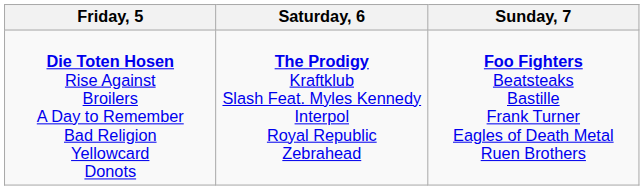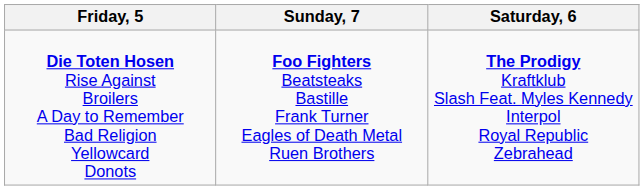columns swapped: (322, 17) <-> (533, 17)
